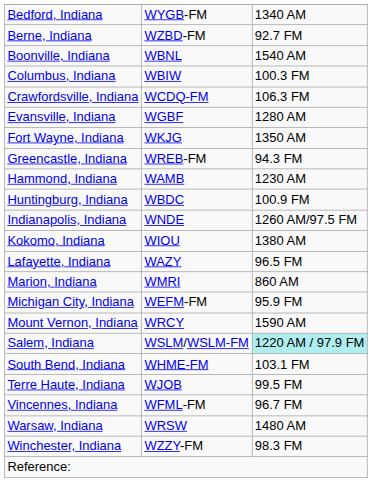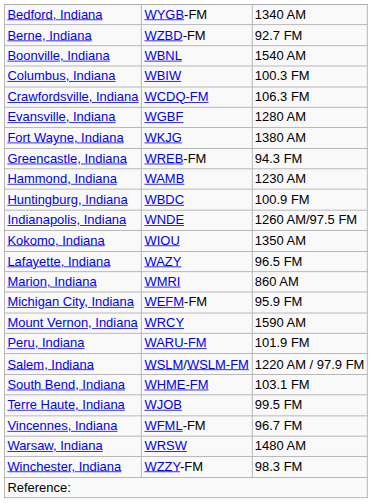(280, 138) 1350 AM -> (280, 138) 1380 AM
(280, 240) 1380 AM -> (280, 240) 1350 AM
+ row: (46, 343)
(310, 343) paleturquoise background -> (310, 364) no background
